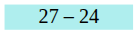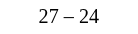(69, 17) paleturquoise background -> (69, 17) no background
